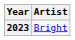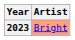(51, 28) no background -> (51, 28) lightsalmon background
